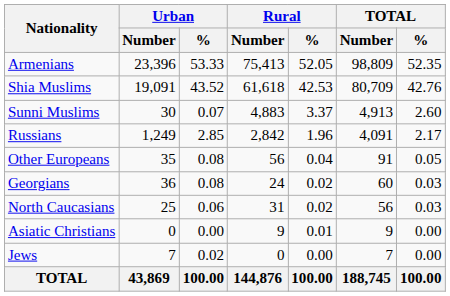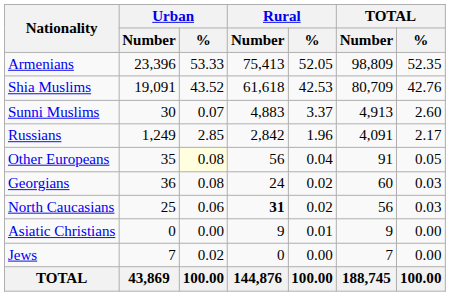(211, 159) no background -> (211, 159) lightyellow background
(277, 207) normal -> (277, 207) bold
